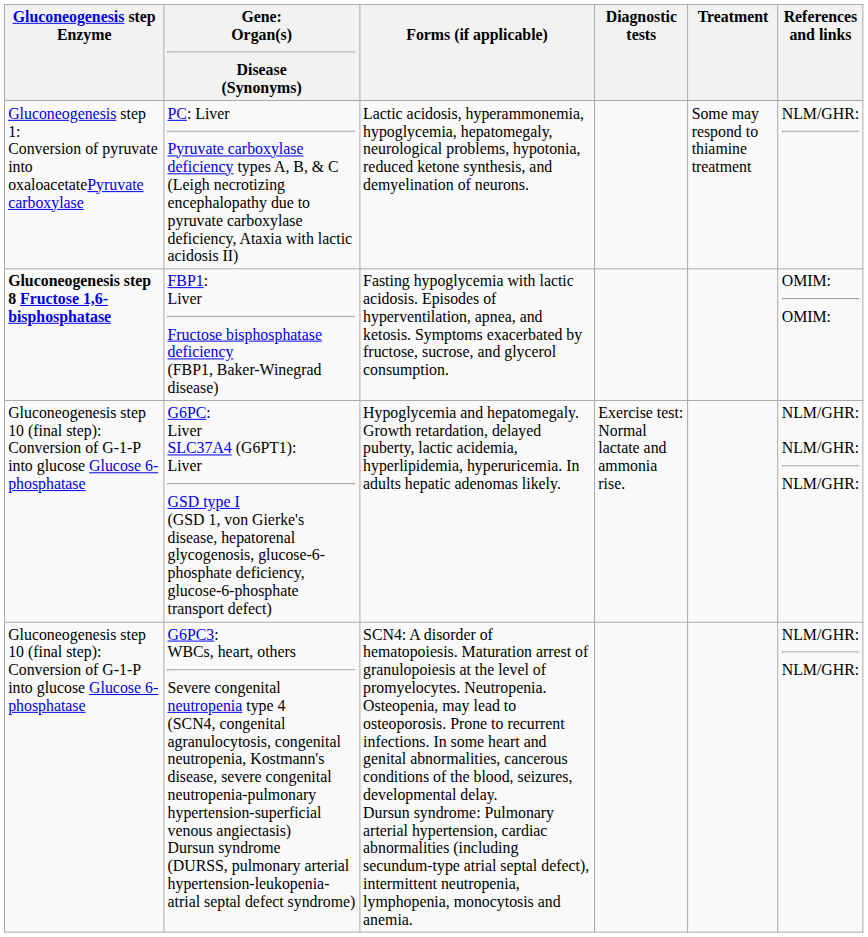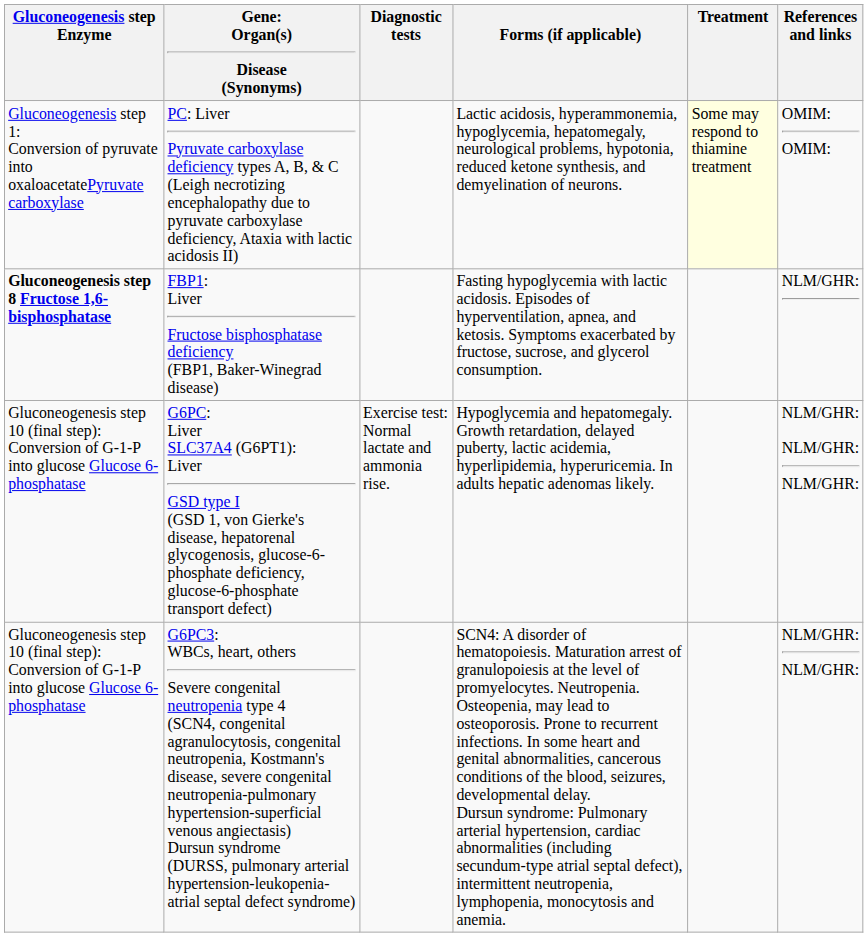columns swapped: (477, 34) <-> (641, 25)
(725, 140) no background -> (725, 140) lightyellow background
(820, 118) NLM/GHR: -> (820, 131) OMIM: OMIM:
(820, 298) OMIM: OMIM: -> (820, 286) NLM/GHR:
